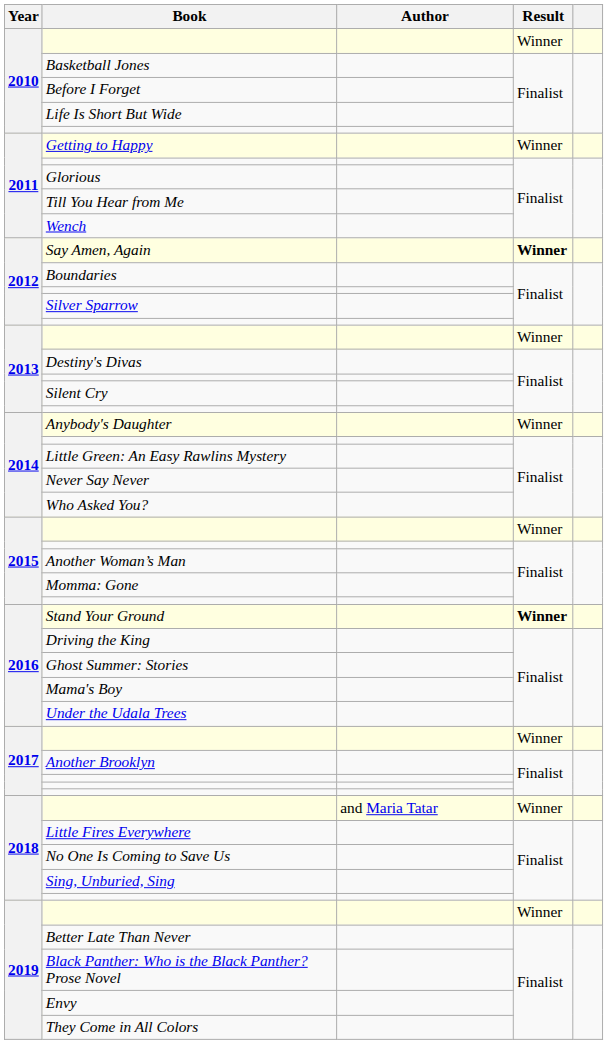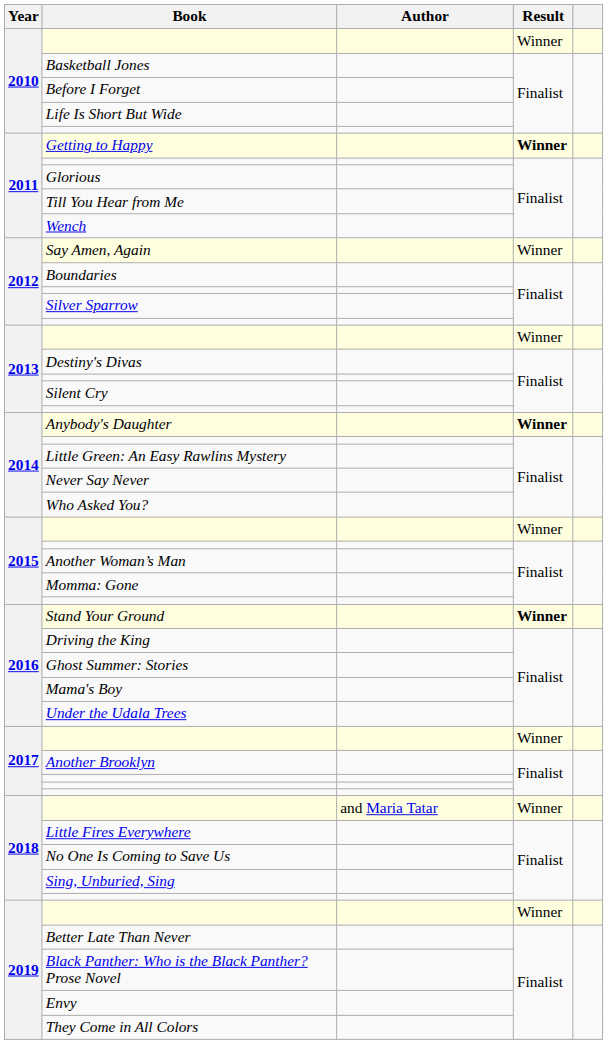(540, 145) normal -> (542, 145) bold
(542, 250) bold -> (540, 250) normal
(540, 424) normal -> (542, 424) bold
